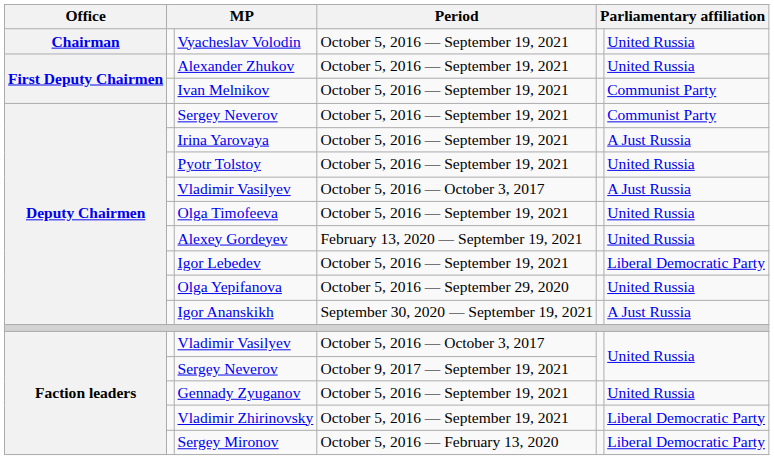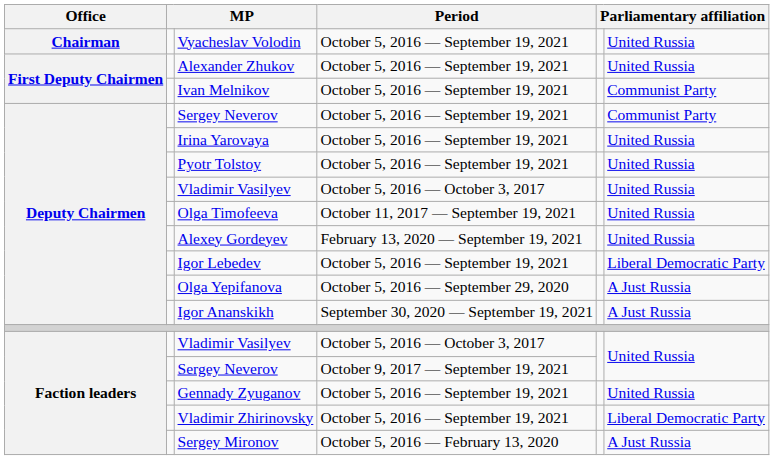(649, 139) A Just Russia -> (651, 139) United Russia
(649, 189) A Just Russia -> (651, 189) United Russia
(445, 213) October 5, 2016 — September 19, 2021 -> (448, 213) October 11, 2017 — September 19, 2021
(651, 287) United Russia -> (649, 287) A Just Russia
(686, 442) Liberal Democratic Party -> (649, 442) A Just Russia
